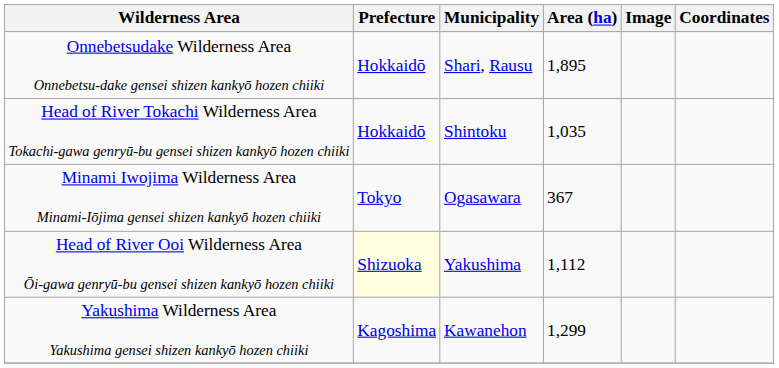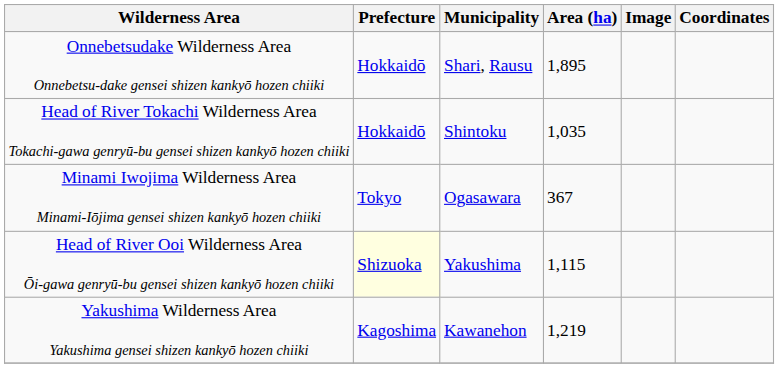(566, 263) 1,112 -> (566, 263) 1,115
(566, 330) 1,299 -> (566, 330) 1,219
